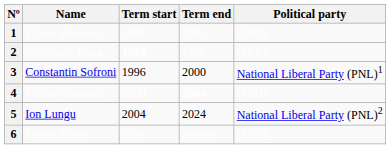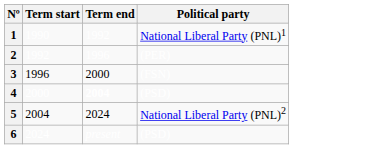- column: (71, 14)
(252, 33) (FSN) -> (213, 34) National Liberal Party (PNL)1
(134, 52) bold -> (37, 55) normal
(310, 72) National Liberal Party (PNL)1 -> (155, 74) (FSN)
